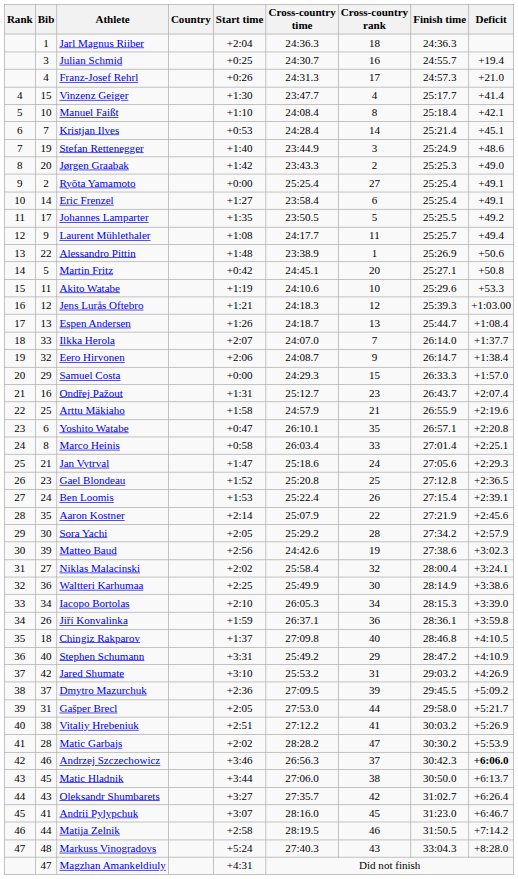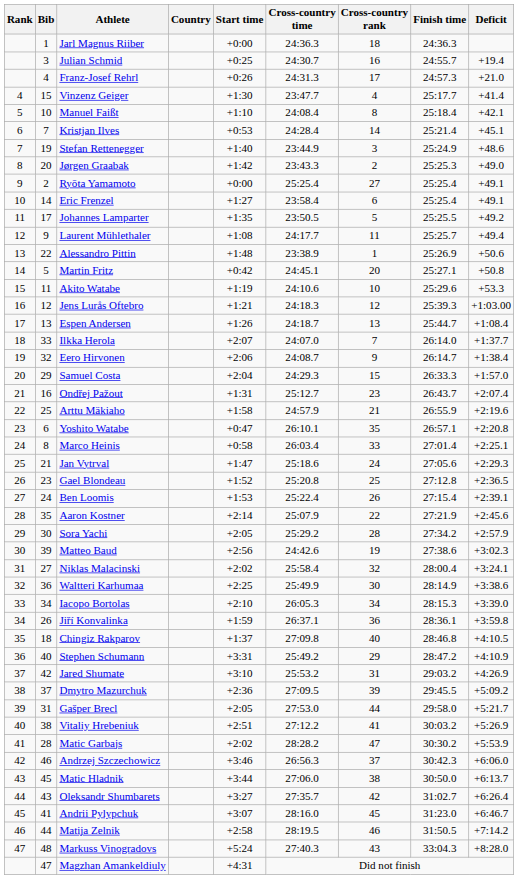(240, 43) +2:04 -> (240, 43) +0:00
(240, 375) +0:00 -> (240, 375) +2:04
(491, 761) bold -> (491, 761) normal
